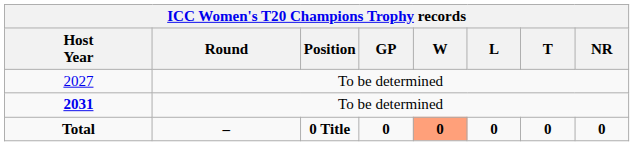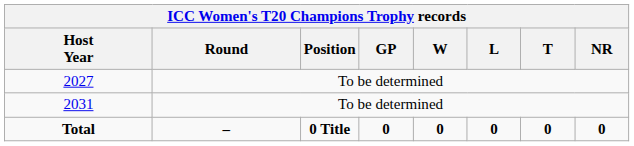(78, 104) bold -> (78, 104) normal
(440, 128) lightsalmon background -> (440, 128) no background
